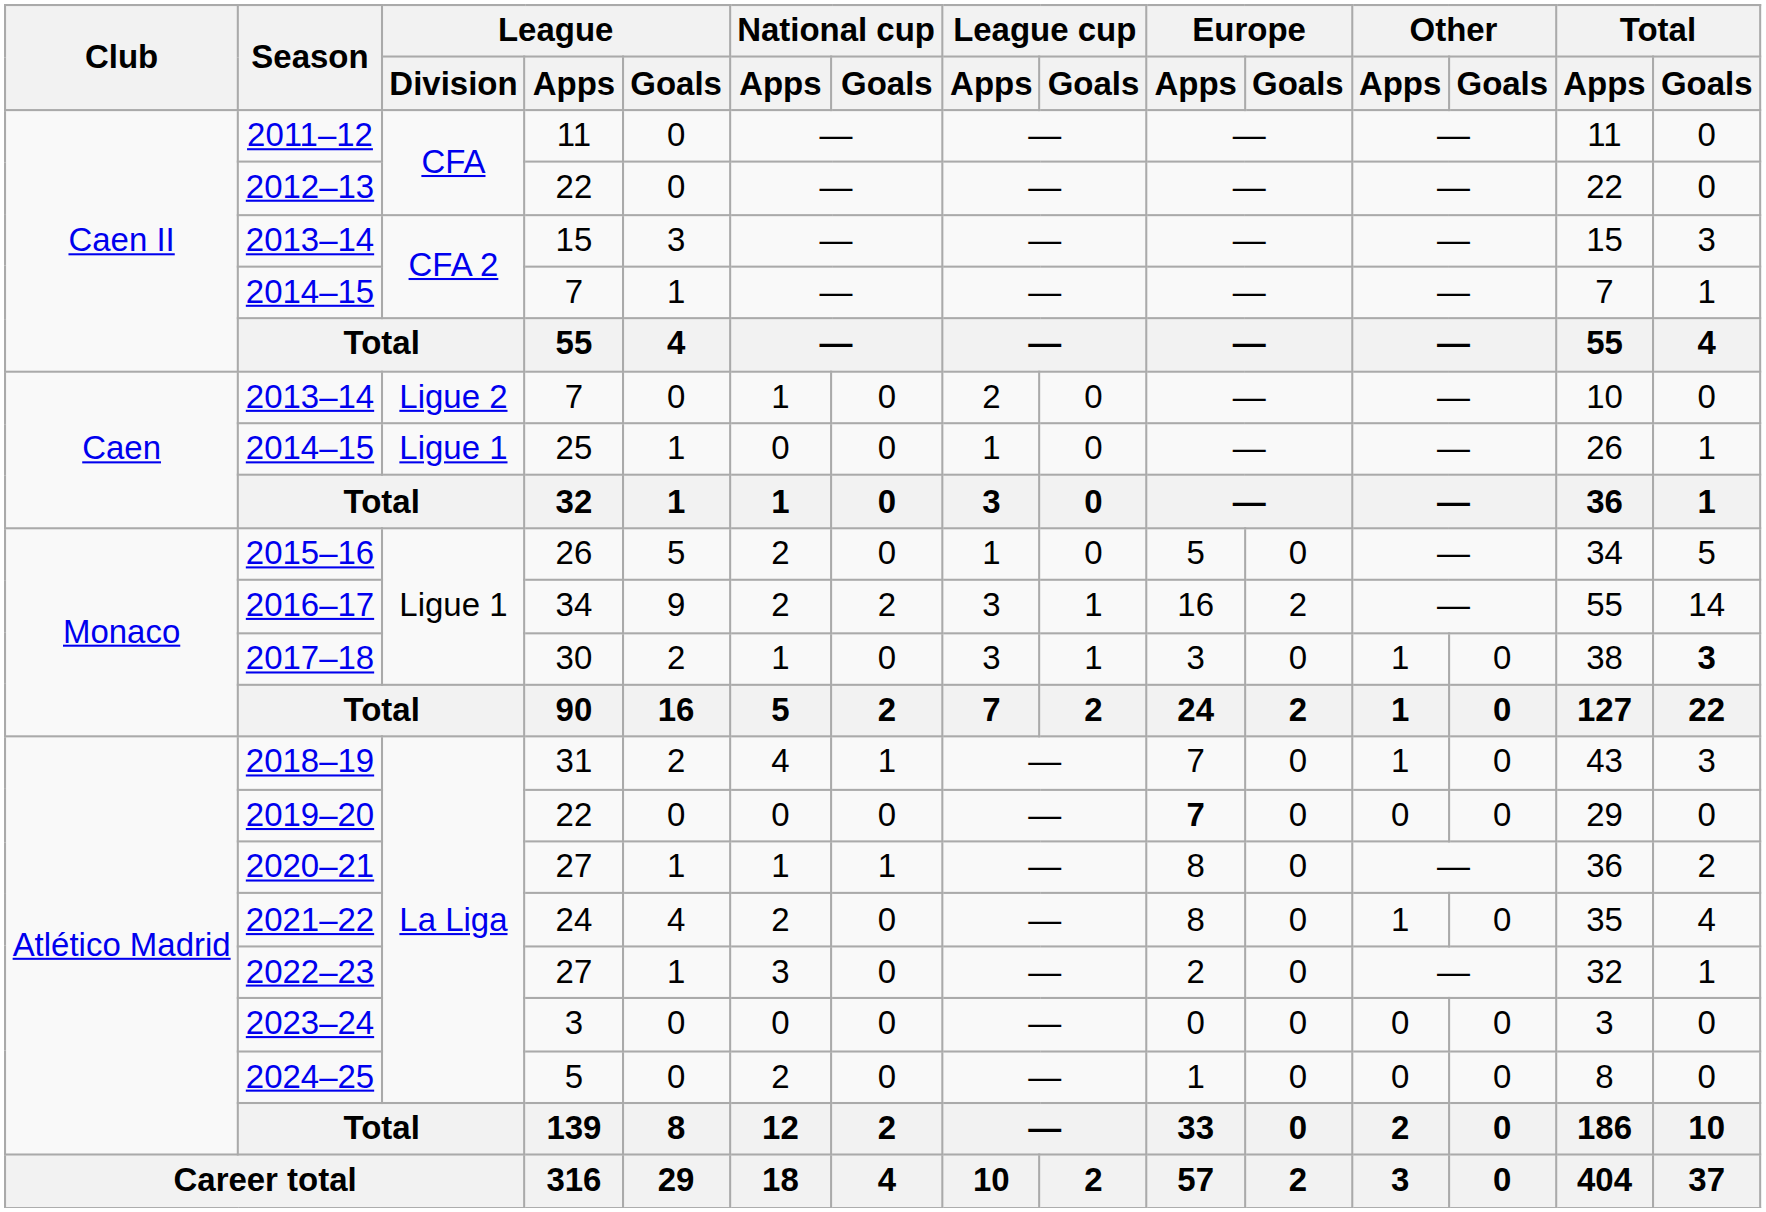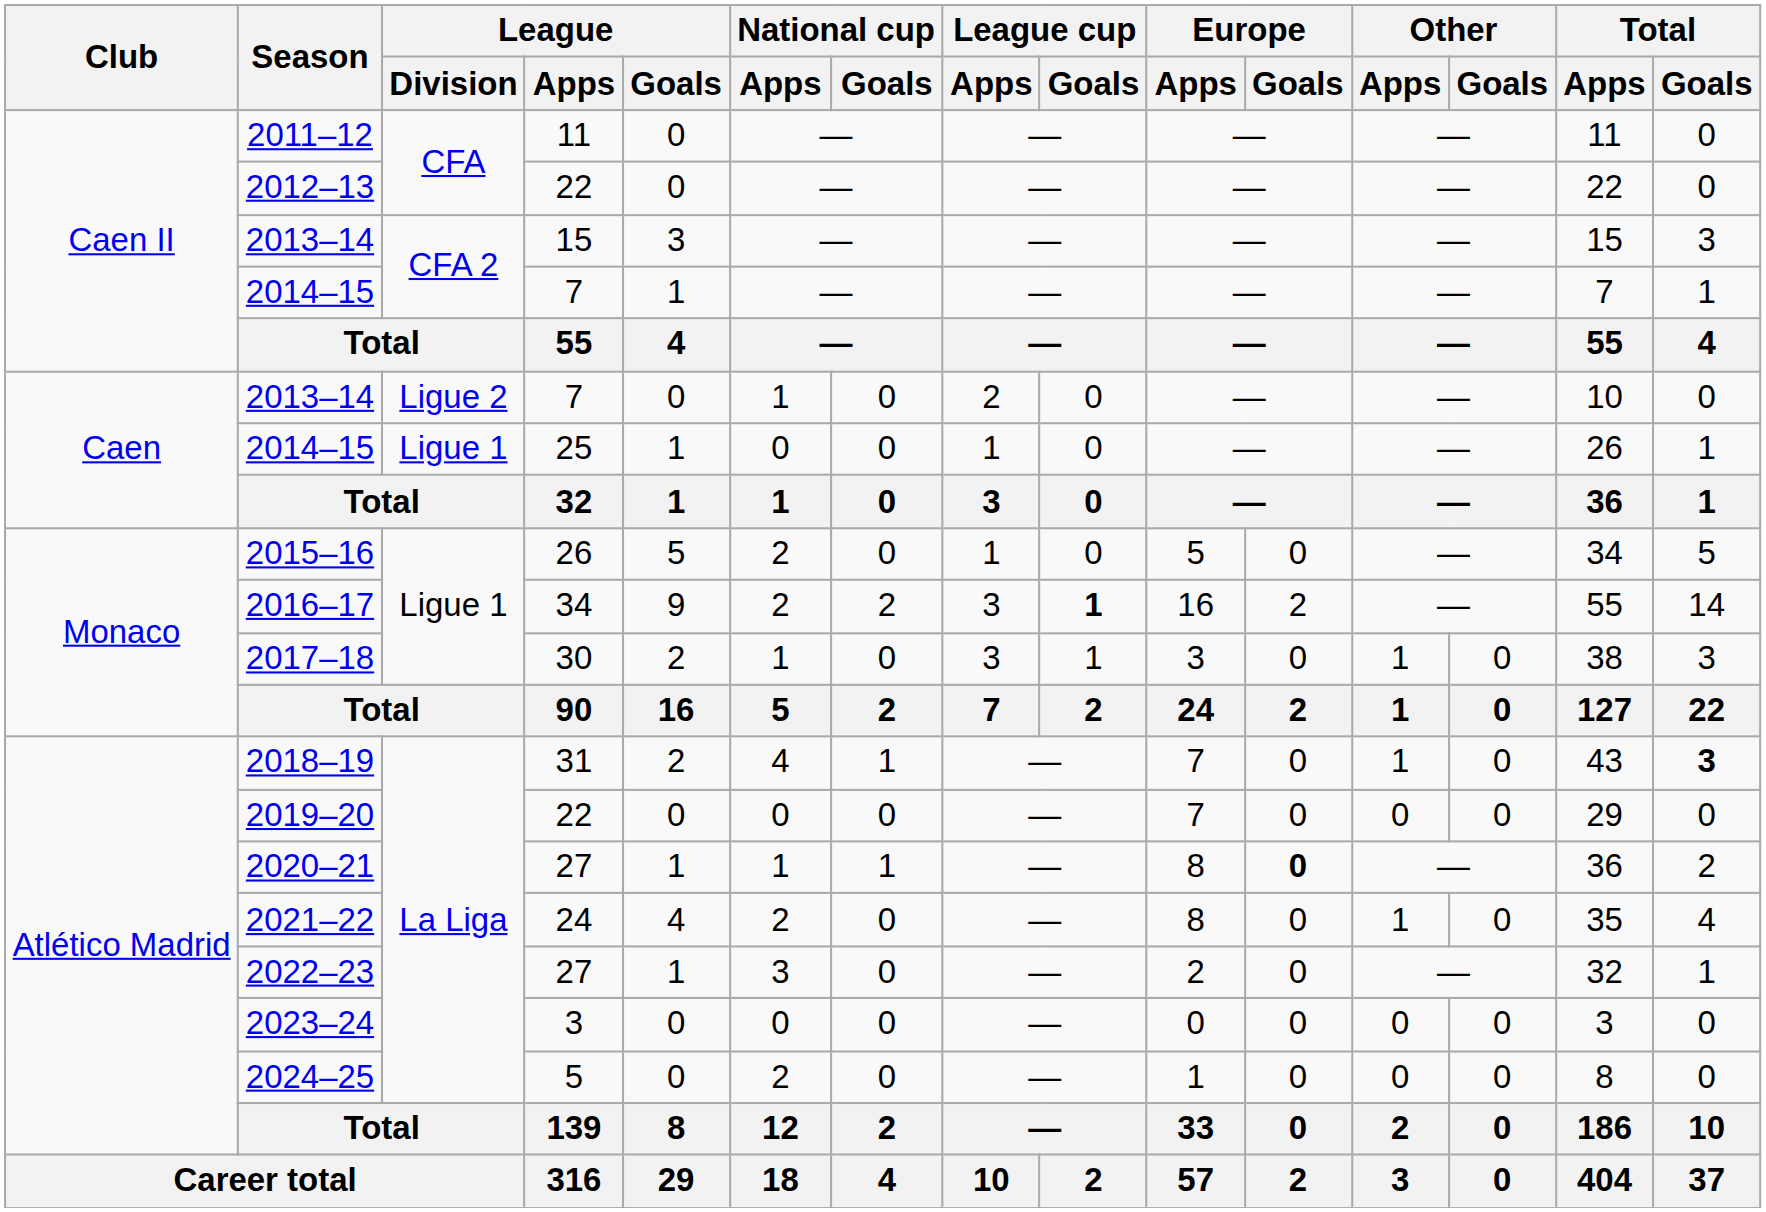(1094, 605) normal -> (1094, 605) bold
(1707, 657) bold -> (1707, 657) normal
(1707, 762) normal -> (1707, 762) bold
(1196, 814) bold -> (1196, 814) normal
(1298, 866) normal -> (1298, 866) bold
